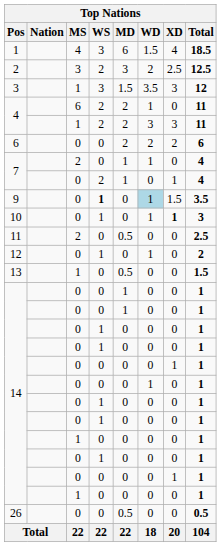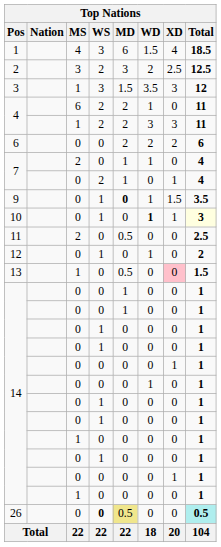(101, 198) bold -> (101, 198) normal
(125, 198) normal -> (125, 198) bold
(150, 198) lightblue background -> (150, 198) no background
(150, 217) normal -> (150, 217) bold
(174, 217) bold -> (174, 217) normal
(201, 217) no background -> (201, 217) lightyellow background
(174, 273) no background -> (174, 273) pink background
(101, 513) normal -> (101, 513) bold
(125, 513) no background -> (125, 513) khaki background
(201, 513) no background -> (201, 513) paleturquoise background
